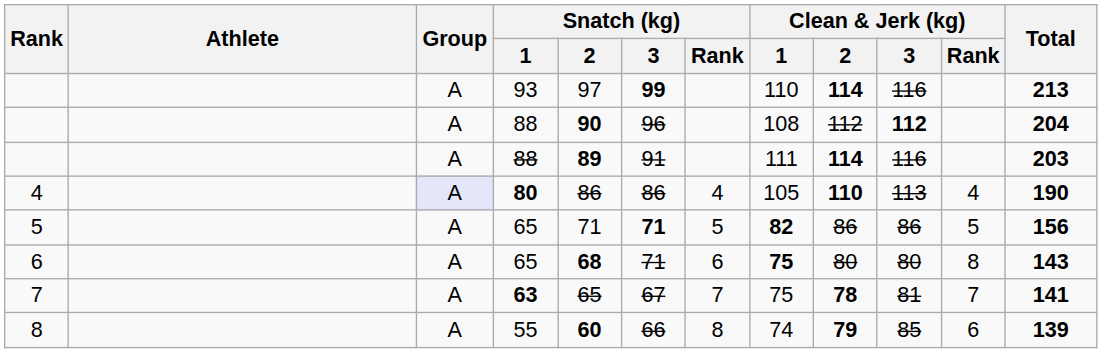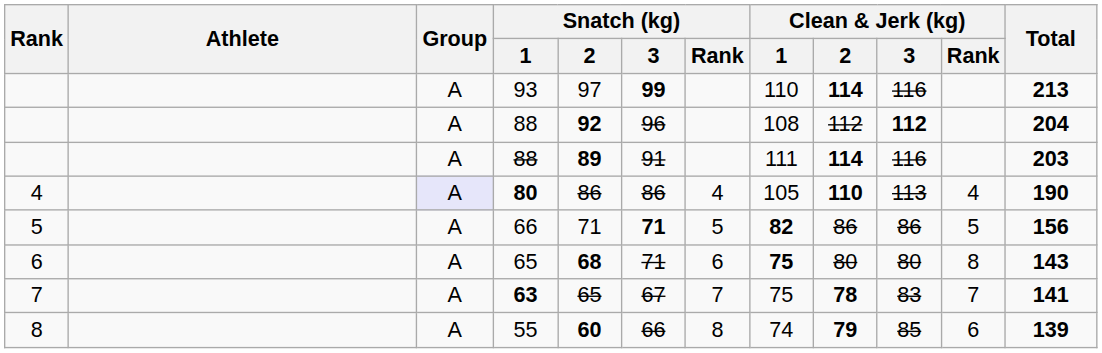(589, 124) 90 -> (589, 124) 92
(526, 227) 65 -> (526, 227) 66
(909, 295) 81 -> (909, 295) 83
